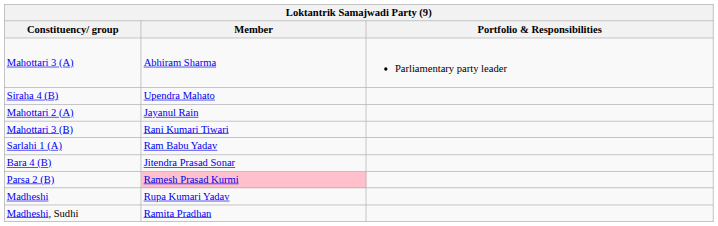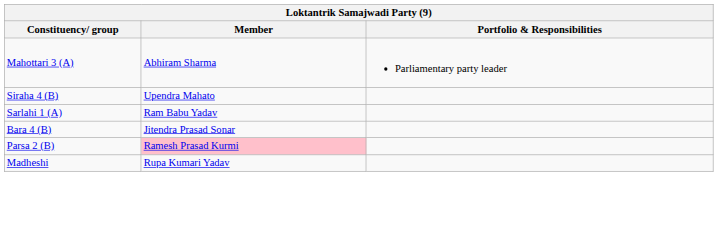- row: (40, 112)
- row: (40, 129)
- row: (43, 213)
